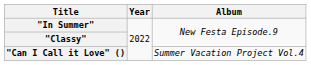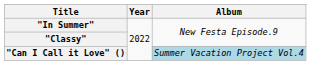(229, 53) no background -> (229, 53) lightblue background
